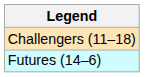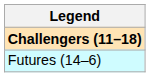(72, 39) normal -> (75, 39) bold
